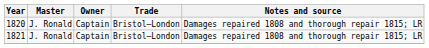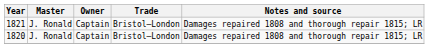rows swapped: (16, 24) <-> (16, 37)
